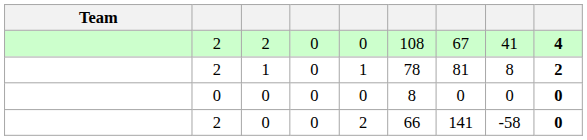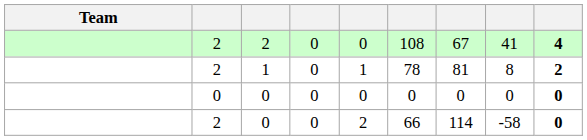(412, 95) 8 -> (412, 95) 0
(461, 122) 141 -> (461, 122) 114
